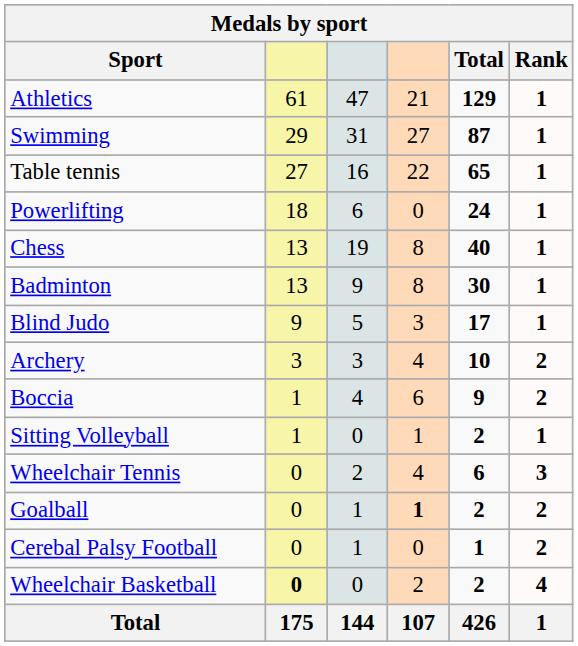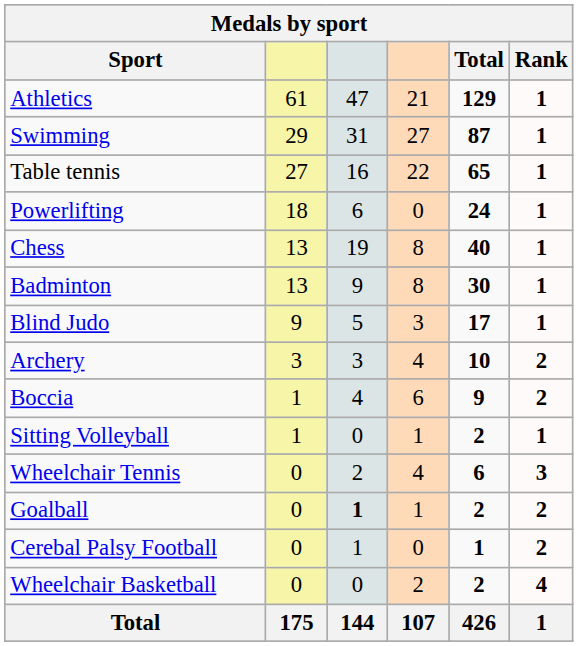(357, 509) normal -> (357, 509) bold
(418, 509) bold -> (418, 509) normal
(296, 584) bold -> (296, 584) normal
